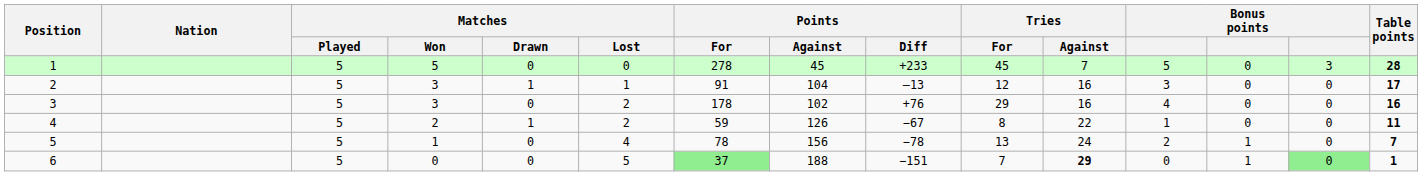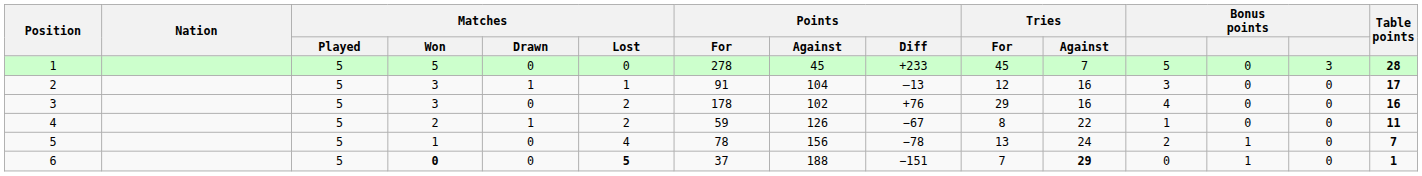(435, 161) normal -> (435, 161) bold
(626, 161) normal -> (626, 161) bold
(722, 161) lightgreen background -> (722, 161) no background
(1329, 161) lightgreen background -> (1329, 161) no background
